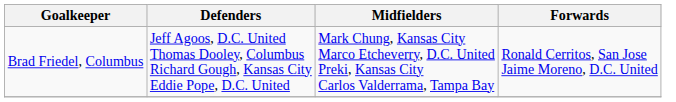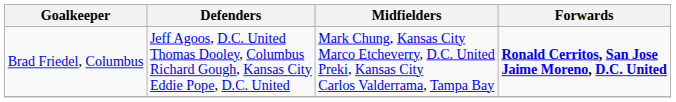(580, 61) normal -> (584, 61) bold
